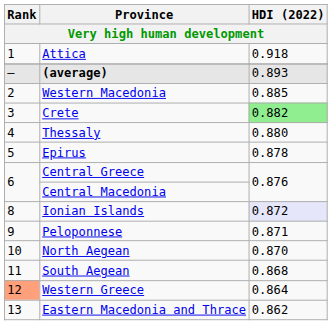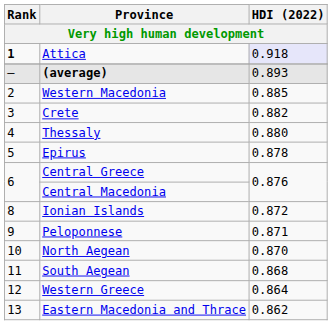(11, 54) normal -> (11, 54) bold
(270, 54) no background -> (270, 54) lavender background
(270, 113) lightgreen background -> (270, 113) no background
(270, 211) lavender background -> (270, 211) no background
(15, 290) lightsalmon background -> (15, 290) no background
